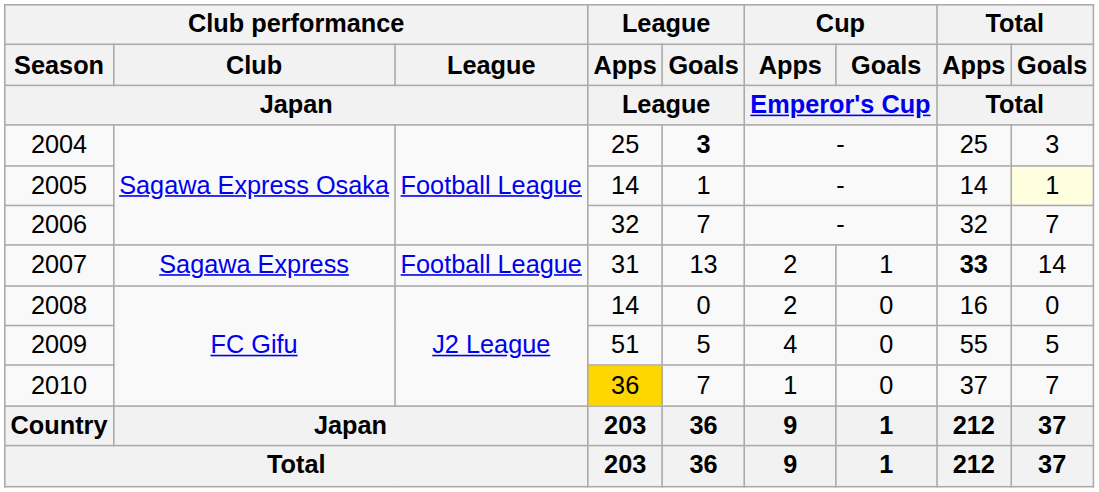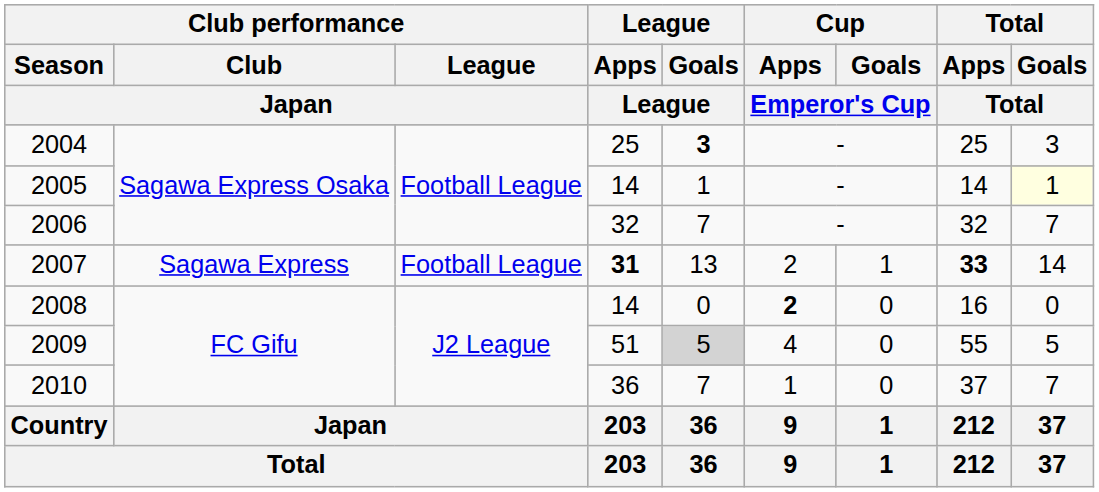(625, 265) normal -> (625, 265) bold
(790, 305) normal -> (790, 305) bold
(704, 345) no background -> (704, 345) lightgrey background
(625, 385) gold background -> (625, 385) no background
